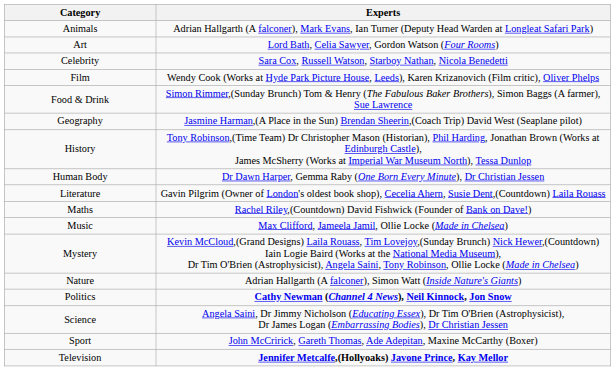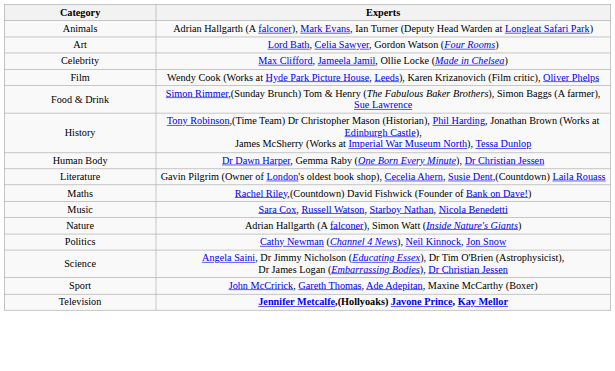(383, 61) Sara Cox, Russell Watson, Starboy Nathan, Nicola Benedetti -> (383, 61) Max Clifford, Jameela Jamil, Ollie Locke (Made in Chelsea)
- row: (80, 121)
(383, 225) Max Clifford, Jameela Jamil, Ollie Locke (Made in Chelsea) -> (383, 209) Sara Cox, Russell Watson, Starboy Nathan, Nicola Benedetti
- row: (80, 253)
(383, 297) bold -> (383, 242) normal
